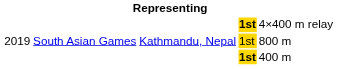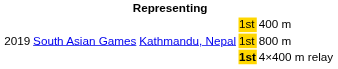(247, 24) bold -> (247, 24) normal
(296, 24) 4×400 m relay -> (275, 24) 400 m
(275, 57) 400 m -> (296, 57) 4×400 m relay
